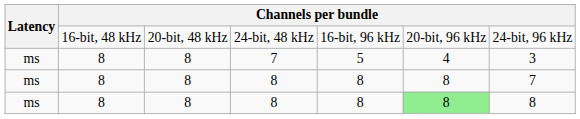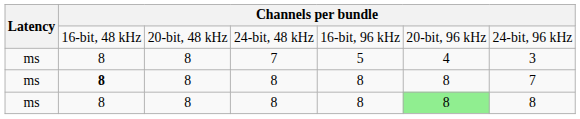(101, 80) normal -> (101, 80) bold
